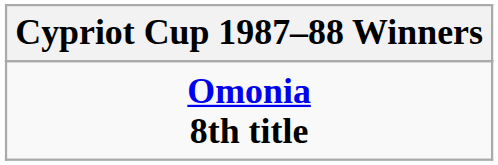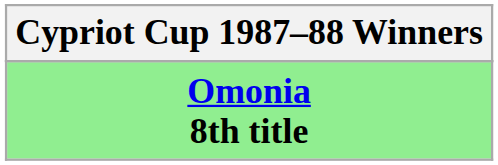(249, 109) no background -> (249, 109) lightgreen background
